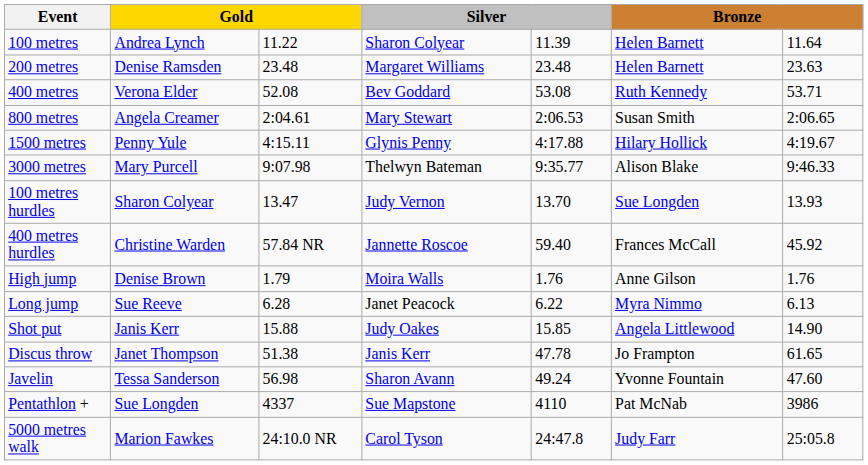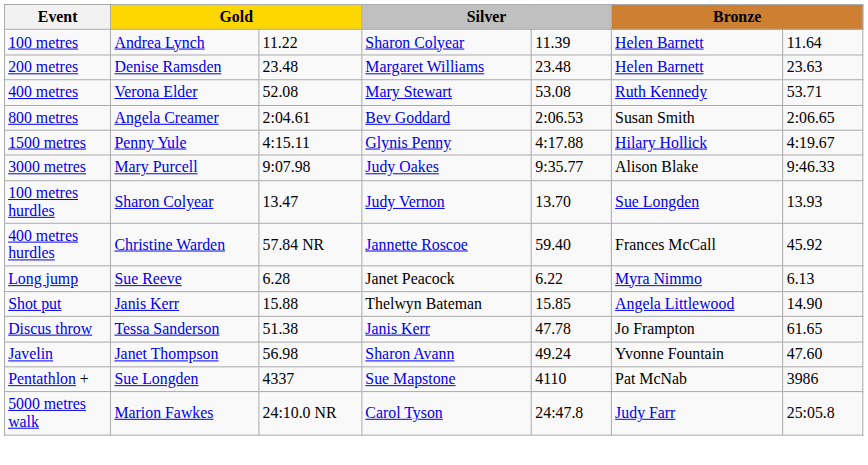(408, 92) Bev Goddard -> (409, 92) Mary Stewart
(409, 117) Mary Stewart -> (408, 117) Bev Goddard
(424, 167) Thelwyn Bateman -> (402, 167) Judy Oakes
- row: (42, 278)
(402, 329) Judy Oakes -> (424, 303) Thelwyn Bateman
(166, 354) Janet Thompson -> (167, 329) Tessa Sanderson
(167, 379) Tessa Sanderson -> (166, 354) Janet Thompson
